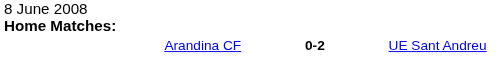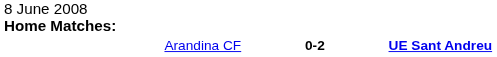(438, 45) normal -> (440, 45) bold
